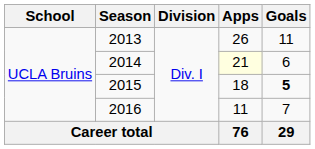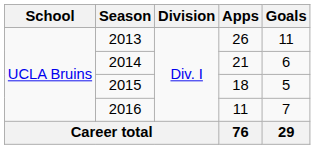(240, 62) lightyellow background -> (240, 62) no background
(286, 86) bold -> (286, 86) normal
